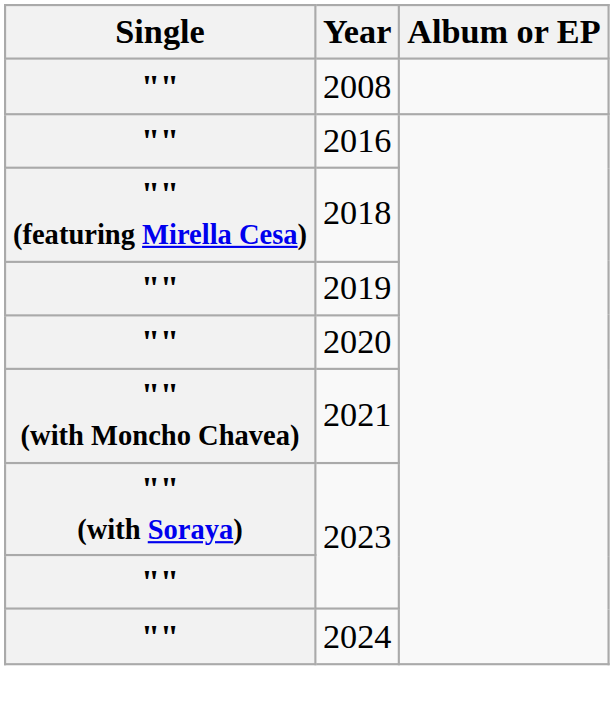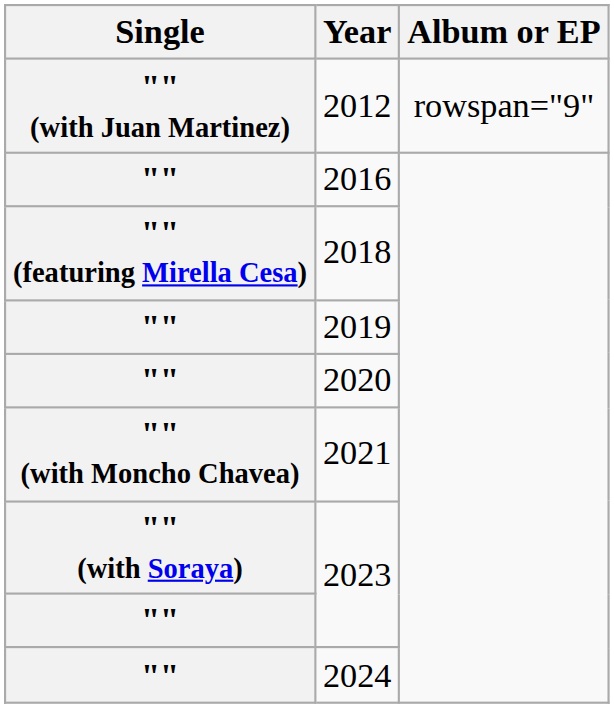- row: (160, 85)
+ row: (160, 105)
